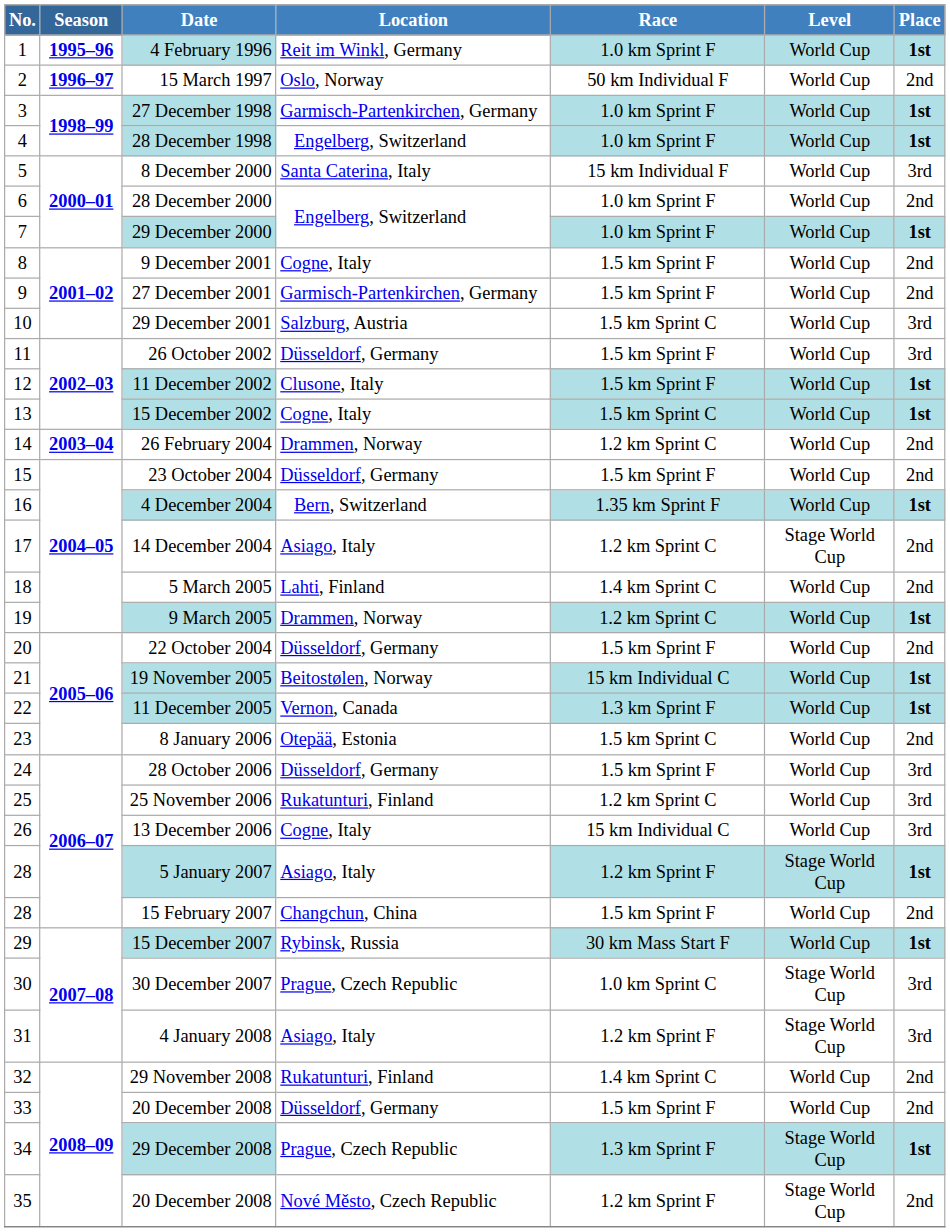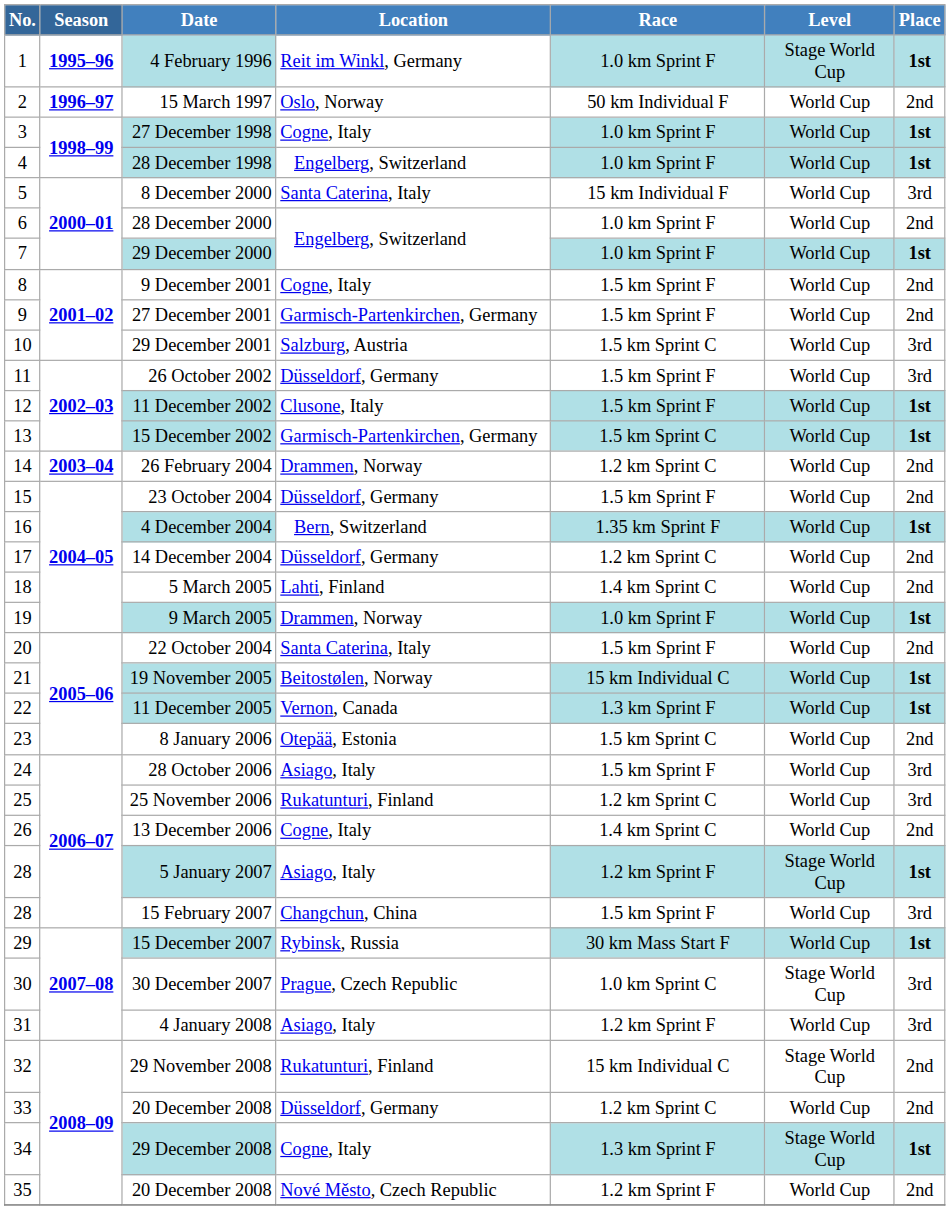(830, 50) World Cup -> (830, 61) Stage World Cup
(409, 110) Garmisch-Partenkirchen, Germany -> (326, 132) Cogne, Italy
(326, 414) Cogne, Italy -> (409, 435) Garmisch-Partenkirchen, Germany
(328, 546) Asiago, Italy -> (359, 557) Düsseldorf, Germany
(830, 546) Stage World Cup -> (830, 557) World Cup
(658, 617) 1.2 km Sprint C -> (658, 617) 1.0 km Sprint F
(359, 648) Düsseldorf, Germany -> (356, 648) Santa Caterina, Italy
(359, 769) Düsseldorf, Germany -> (328, 769) Asiago, Italy
(658, 830) 15 km Individual C -> (658, 830) 1.4 km Sprint C
(920, 830) 3rd -> (920, 830) 2nd
(920, 912) 2nd -> (920, 912) 3rd
(830, 1036) Stage World Cup -> (830, 1025) World Cup
(658, 1077) 1.4 km Sprint C -> (658, 1066) 15 km Individual C
(830, 1077) World Cup -> (830, 1066) Stage World Cup
(658, 1107) 1.5 km Sprint F -> (658, 1107) 1.2 km Sprint C
(369, 1148) Prague, Czech Republic -> (326, 1148) Cogne, Italy
(830, 1201) Stage World Cup -> (830, 1190) World Cup
